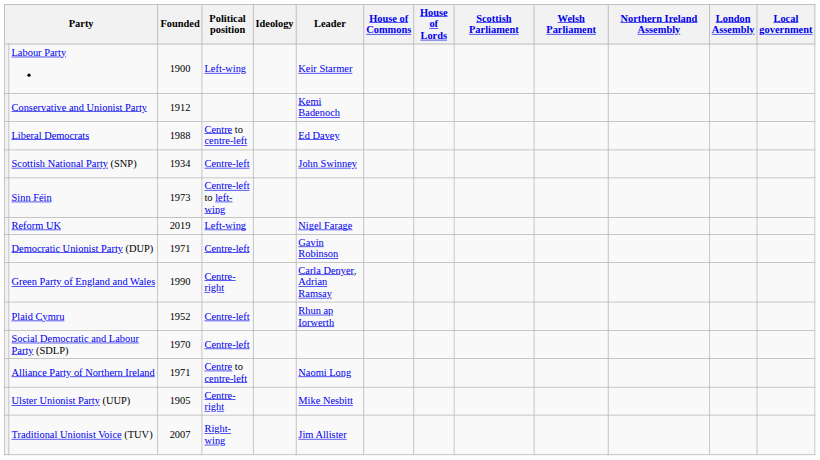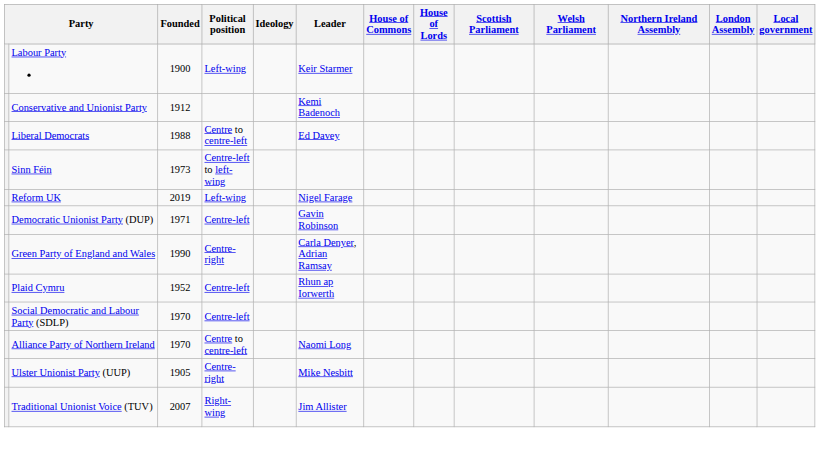- row: (74, 163)
(180, 372) 1971 -> (180, 344) 1970
